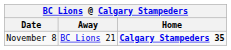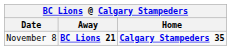(88, 38) normal -> (88, 38) bold
